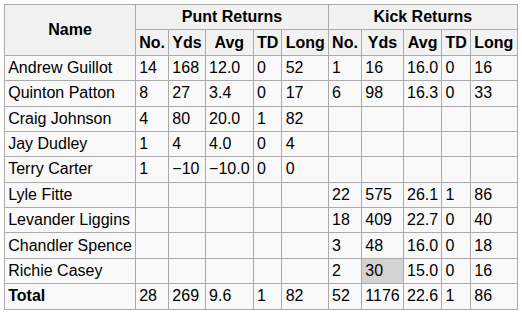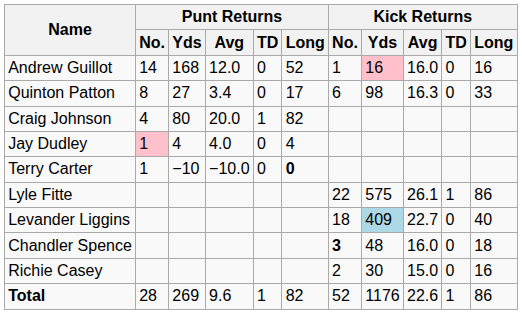(374, 67) no background -> (374, 67) pink background
(144, 144) no background -> (144, 144) pink background
(290, 169) normal -> (290, 169) bold
(379, 220) no background -> (379, 220) lightblue background
(337, 245) normal -> (337, 245) bold
(374, 270) lightgrey background -> (374, 270) no background
